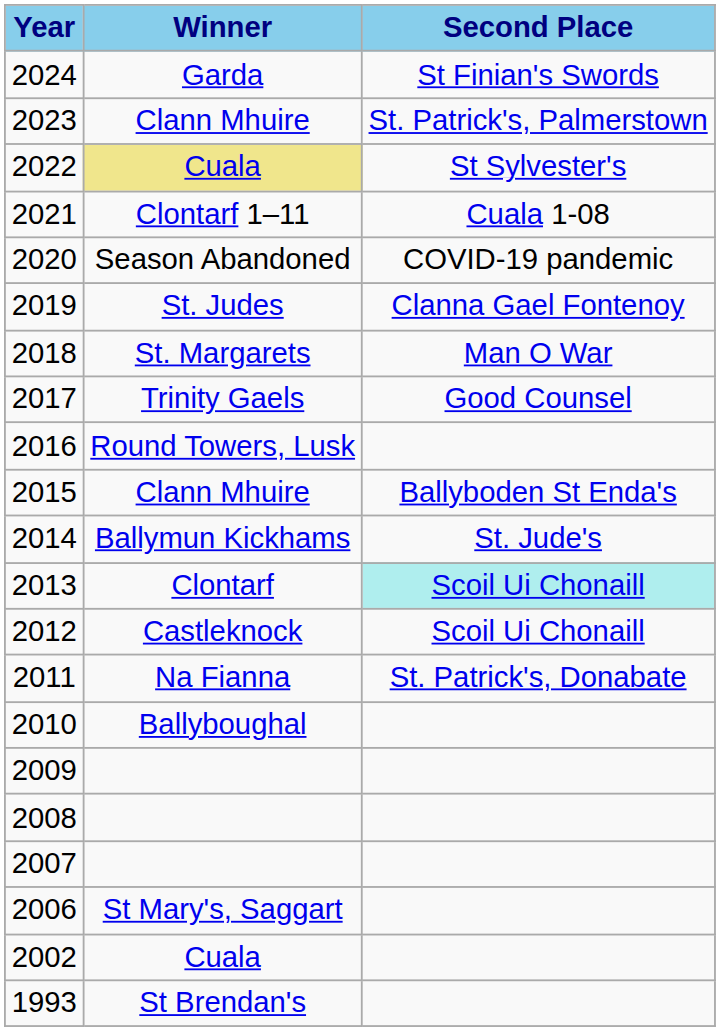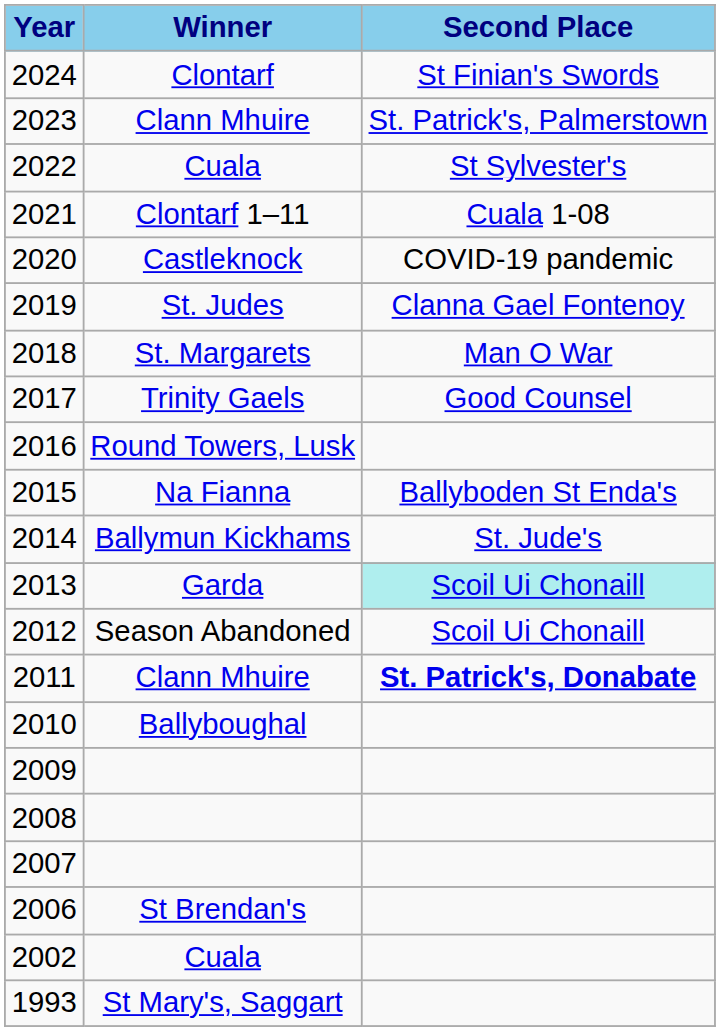(223, 74) Garda -> (223, 74) Clontarf
(223, 167) khaki background -> (223, 167) no background
(223, 259) Season Abandoned -> (223, 259) Castleknock
(223, 492) Clann Mhuire -> (223, 492) Na Fianna
(223, 584) Clontarf -> (223, 584) Garda
(223, 631) Castleknock -> (223, 631) Season Abandoned
(223, 677) Na Fianna -> (223, 677) Clann Mhuire
(538, 677) normal -> (538, 677) bold
(223, 910) St Mary's, Saggart -> (223, 910) St Brendan's
(223, 1002) St Brendan's -> (223, 1002) St Mary's, Saggart
